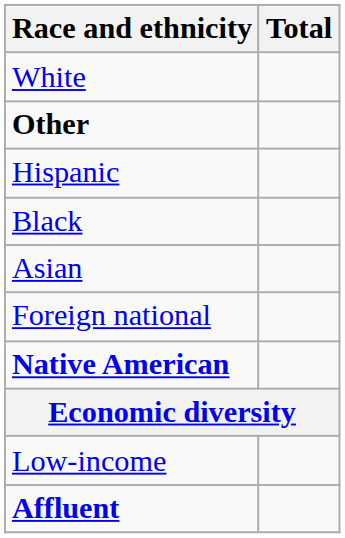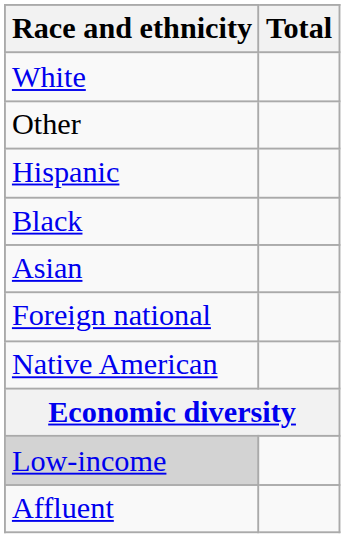(51, 124) bold -> (46, 124) normal
(121, 364) bold -> (115, 364) normal
(89, 460) no background -> (89, 460) lightgrey background
(66, 508) bold -> (63, 508) normal
